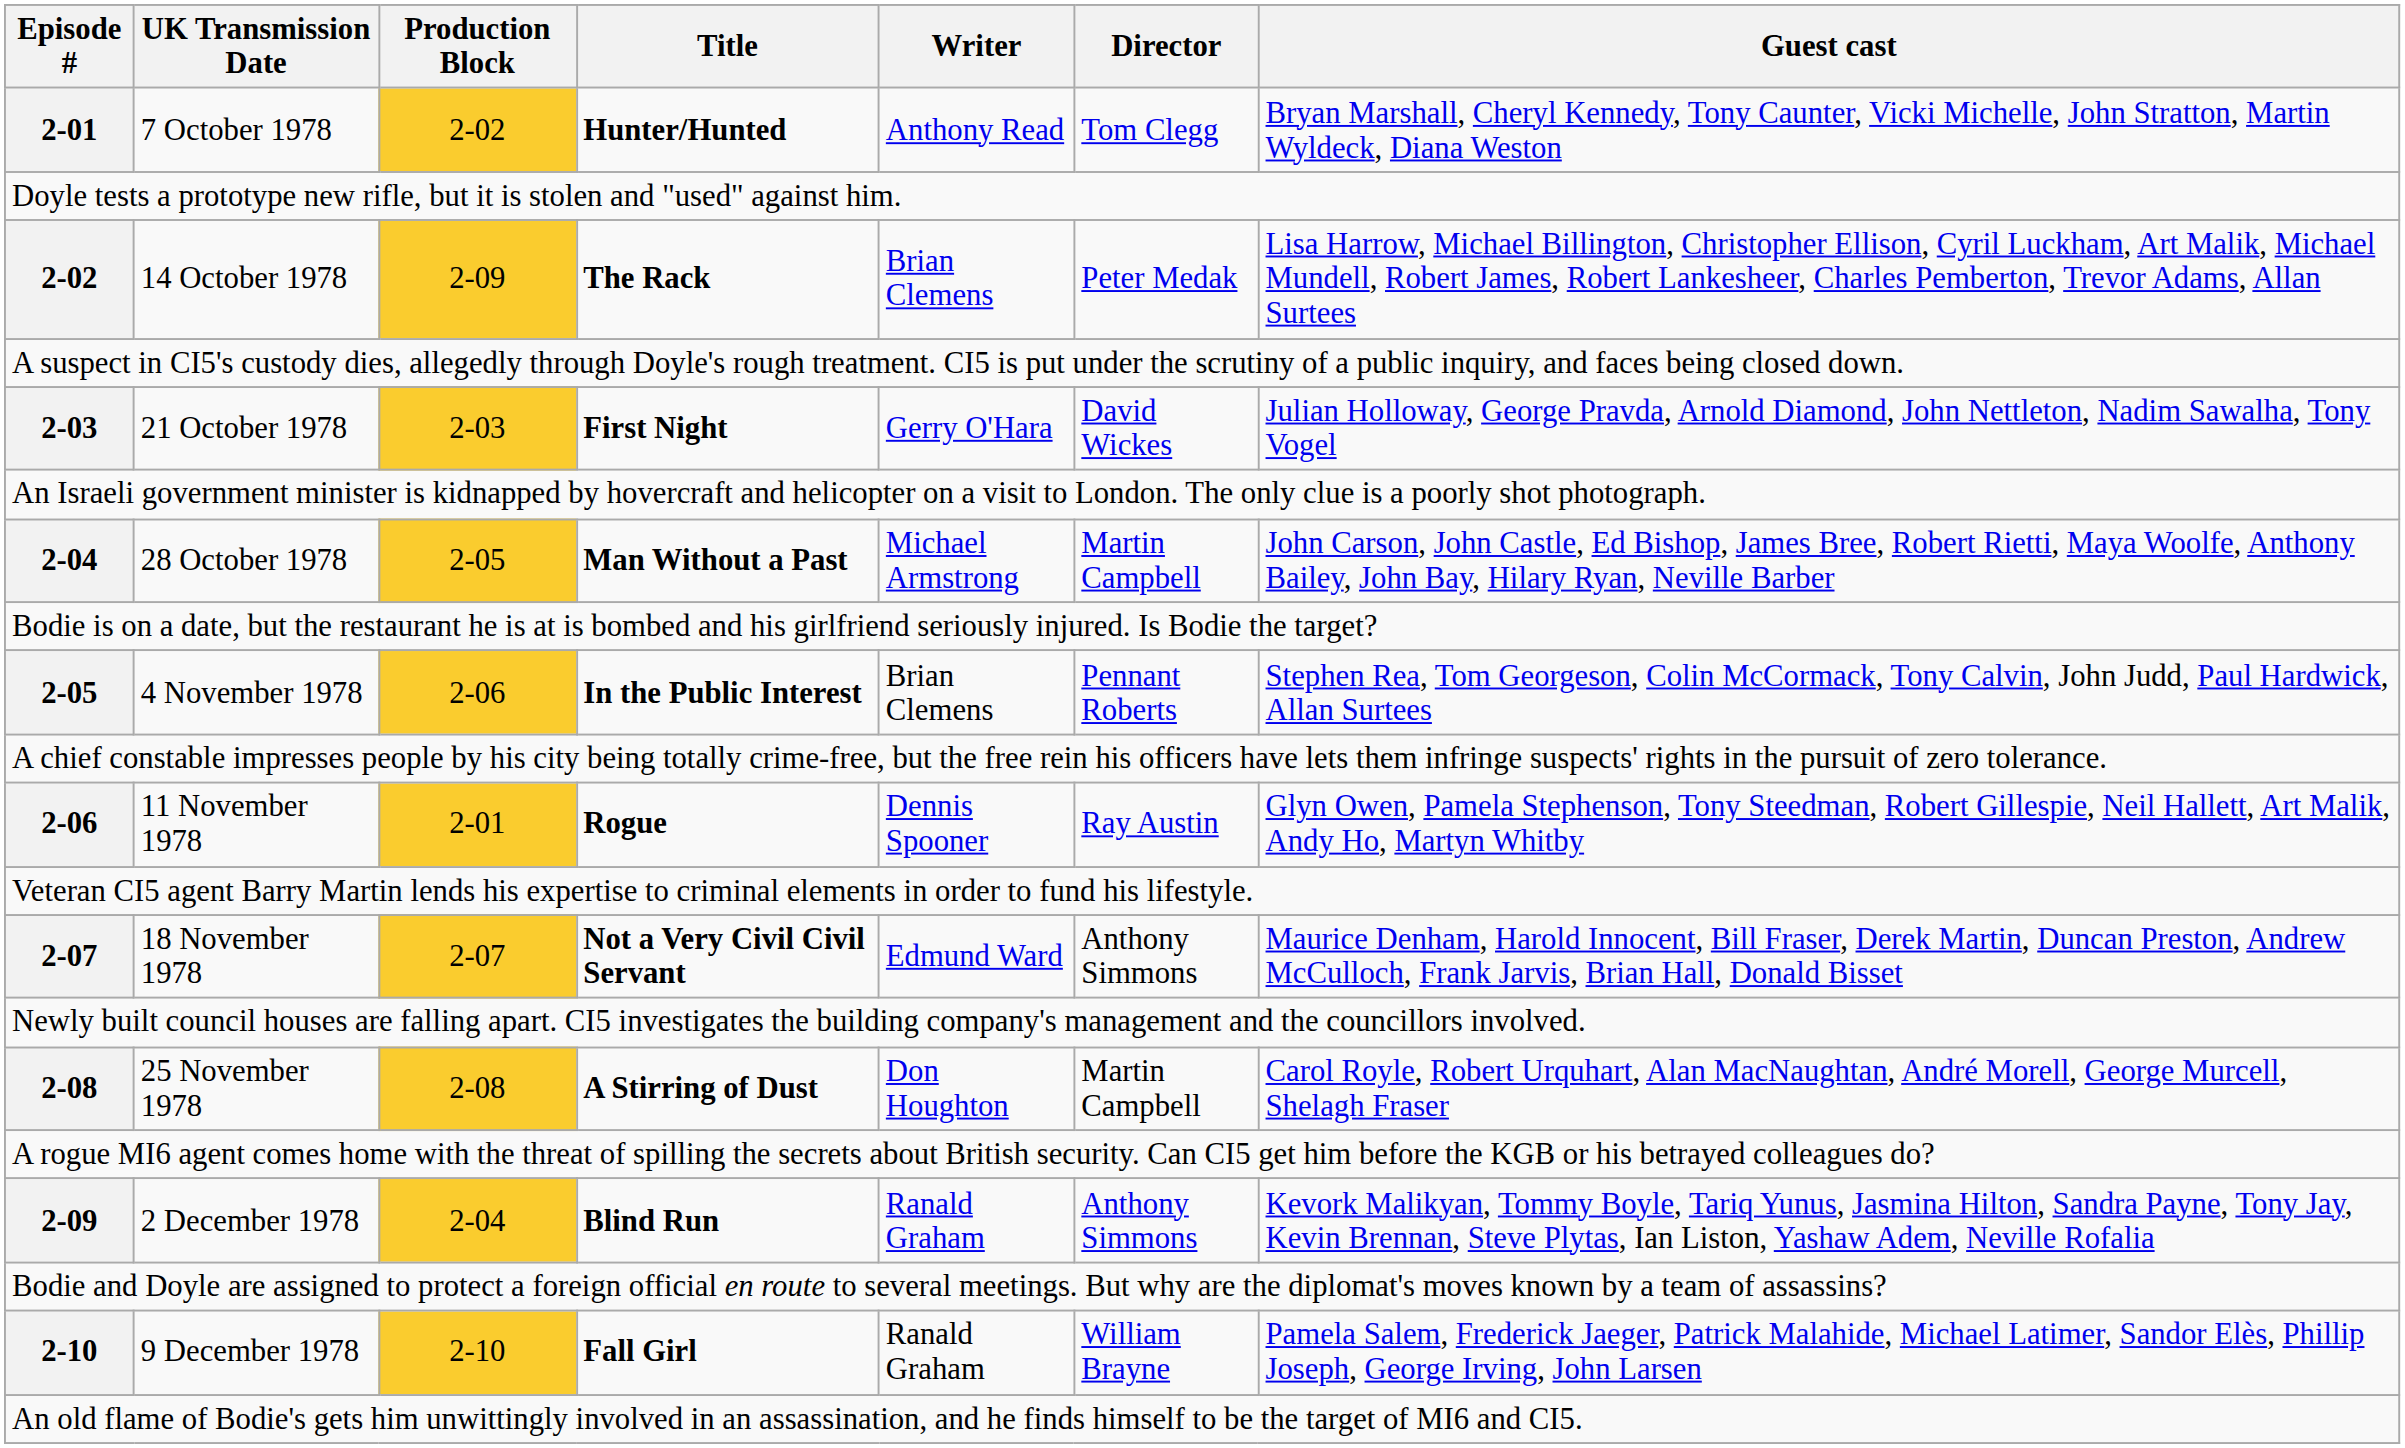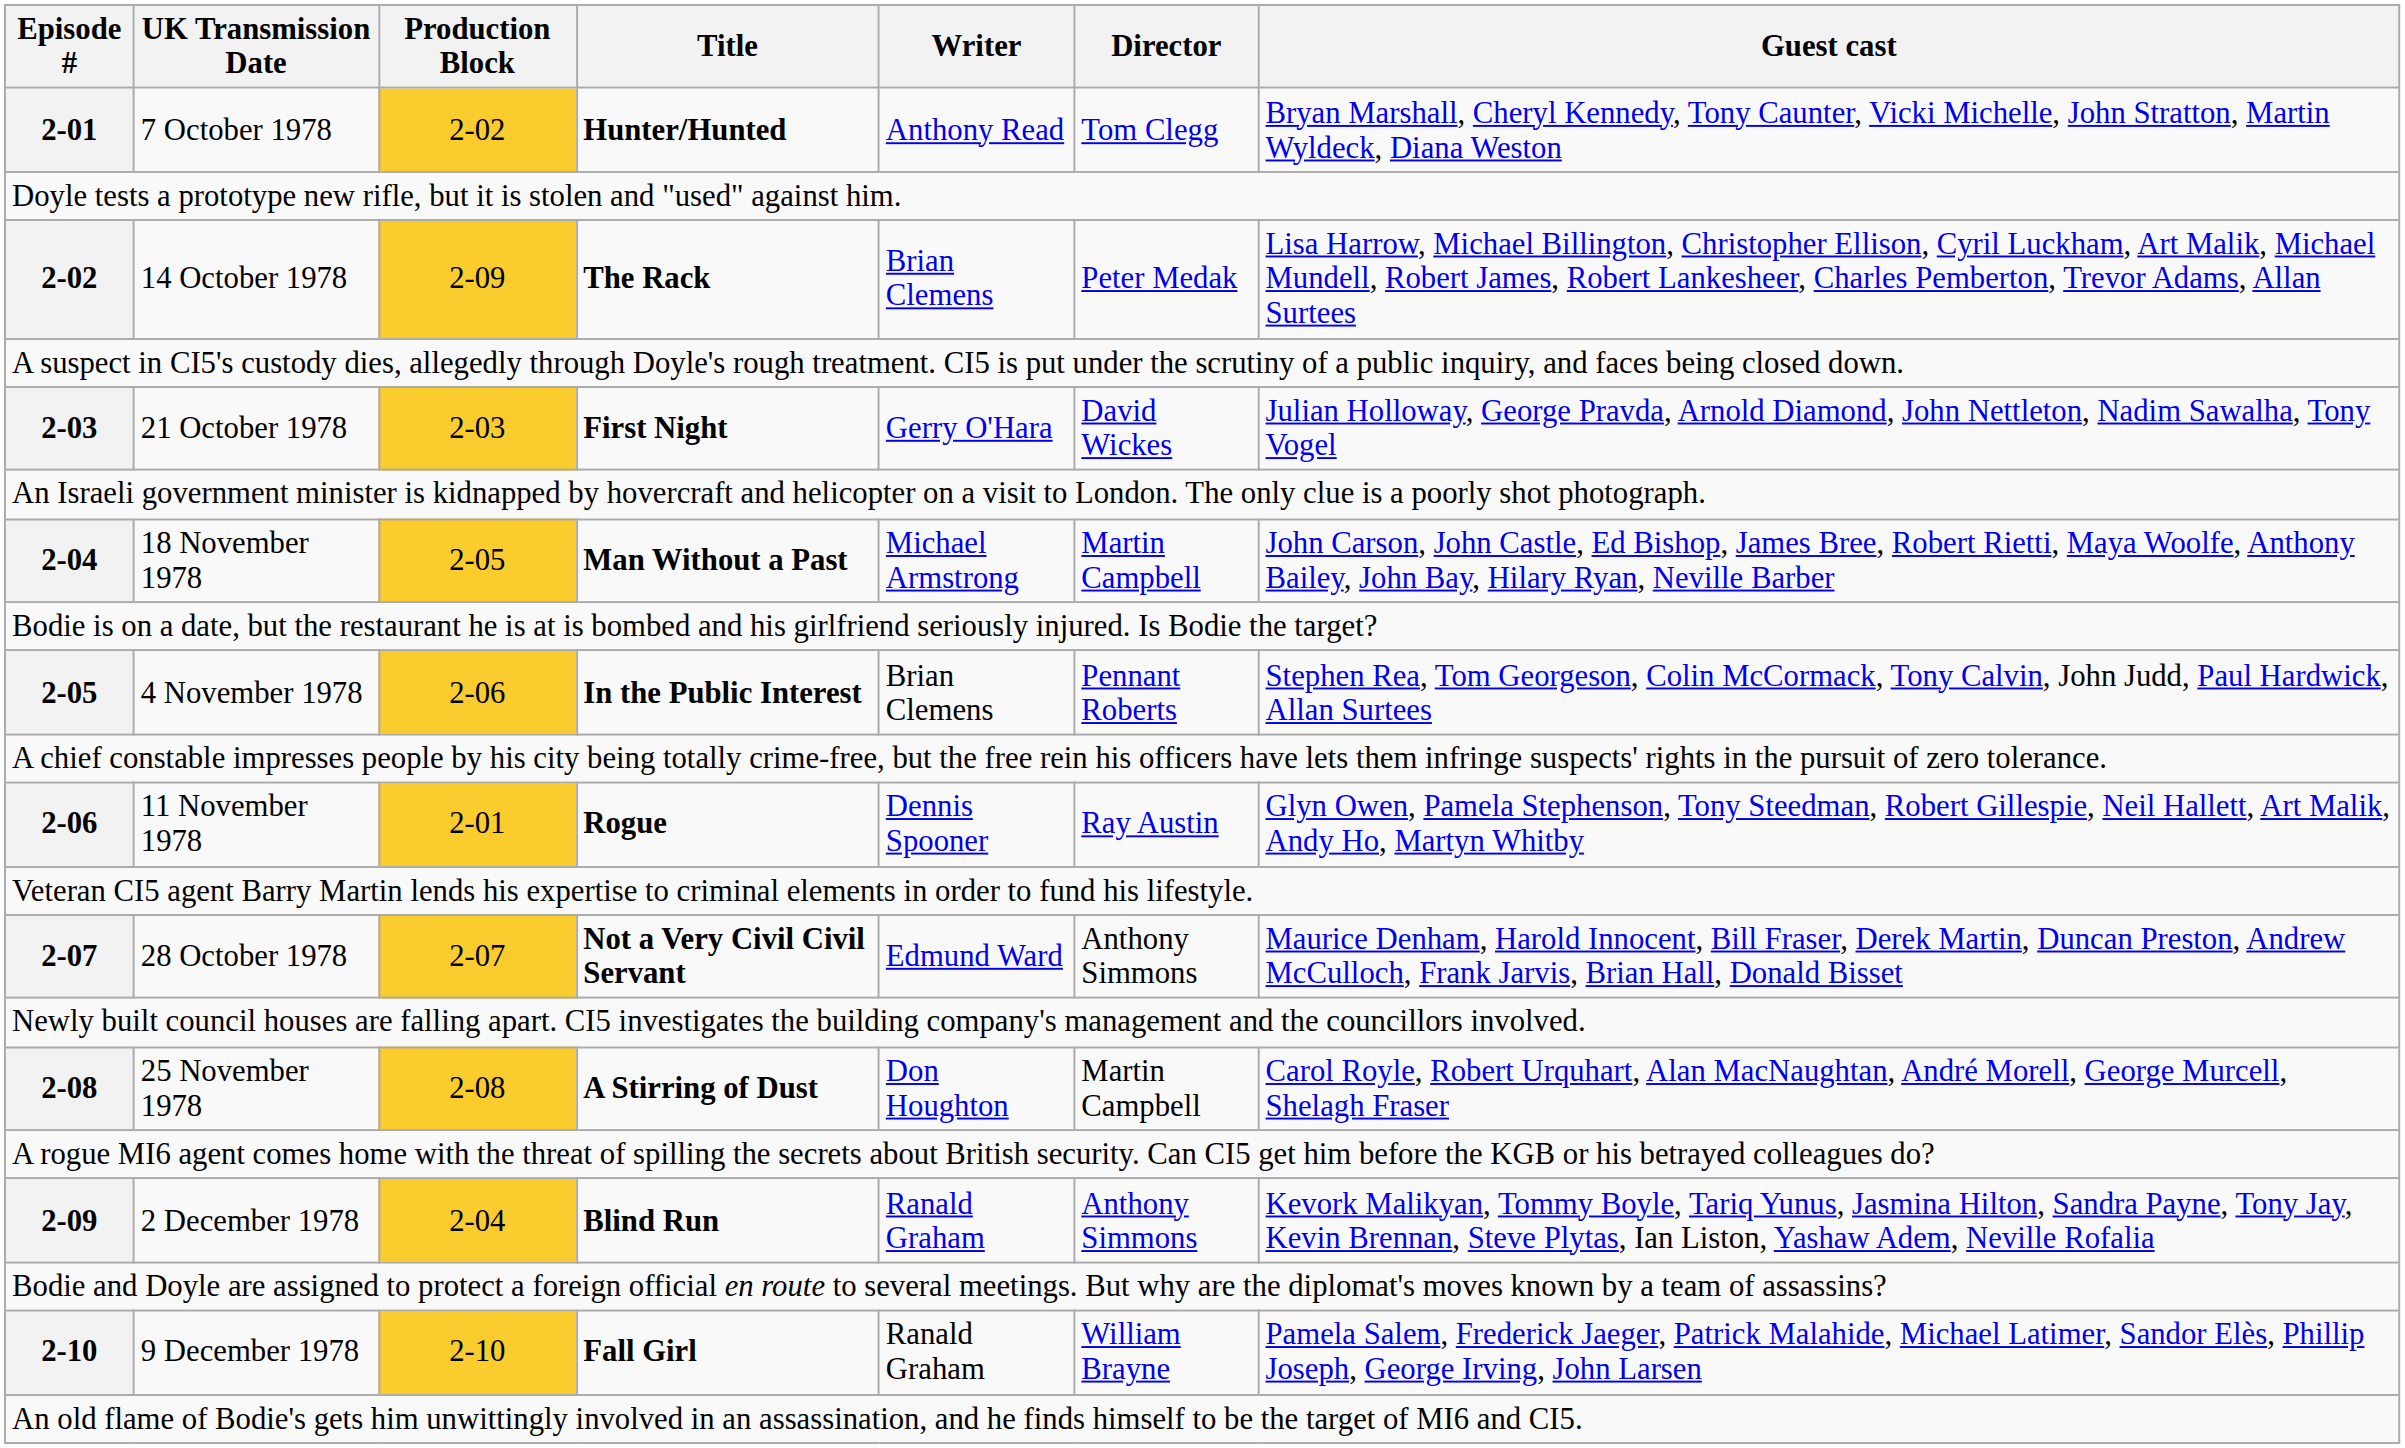(244, 559) 28 October 1978 -> (225, 559) 18 November 1978
(225, 955) 18 November 1978 -> (244, 955) 28 October 1978
